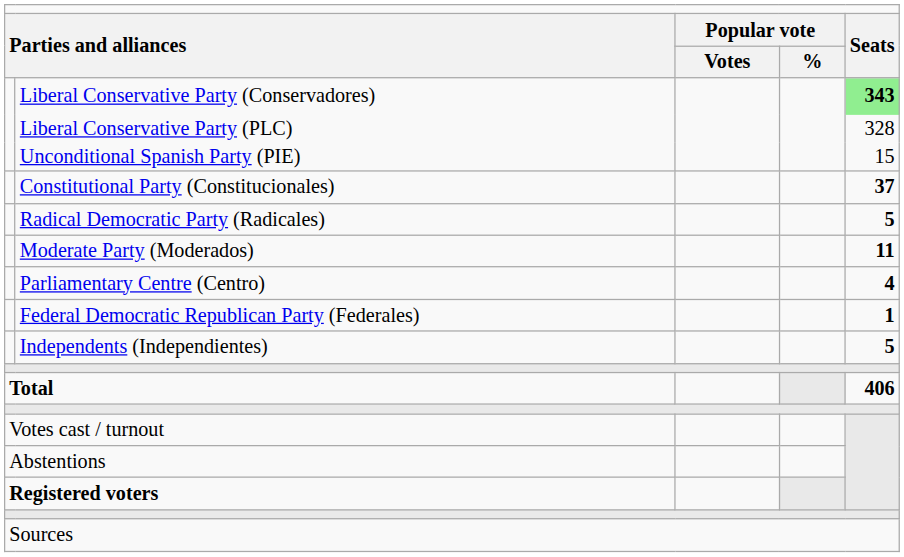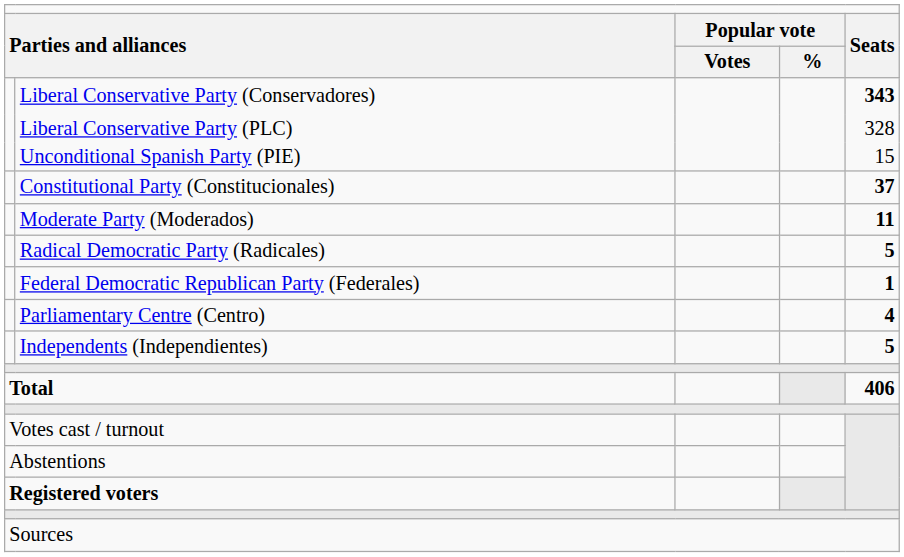(880, 96) lightgreen background -> (880, 96) no background
rows swapped: (10, 251) <-> (10, 219)
rows swapped: (10, 283) <-> (10, 315)
